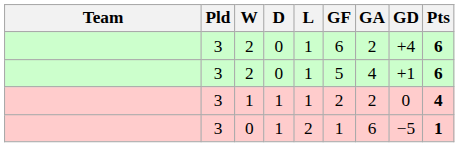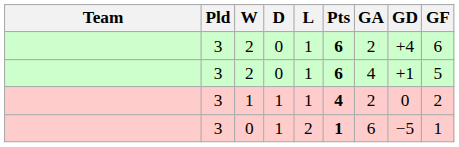columns swapped: (339, 18) <-> (438, 18)
